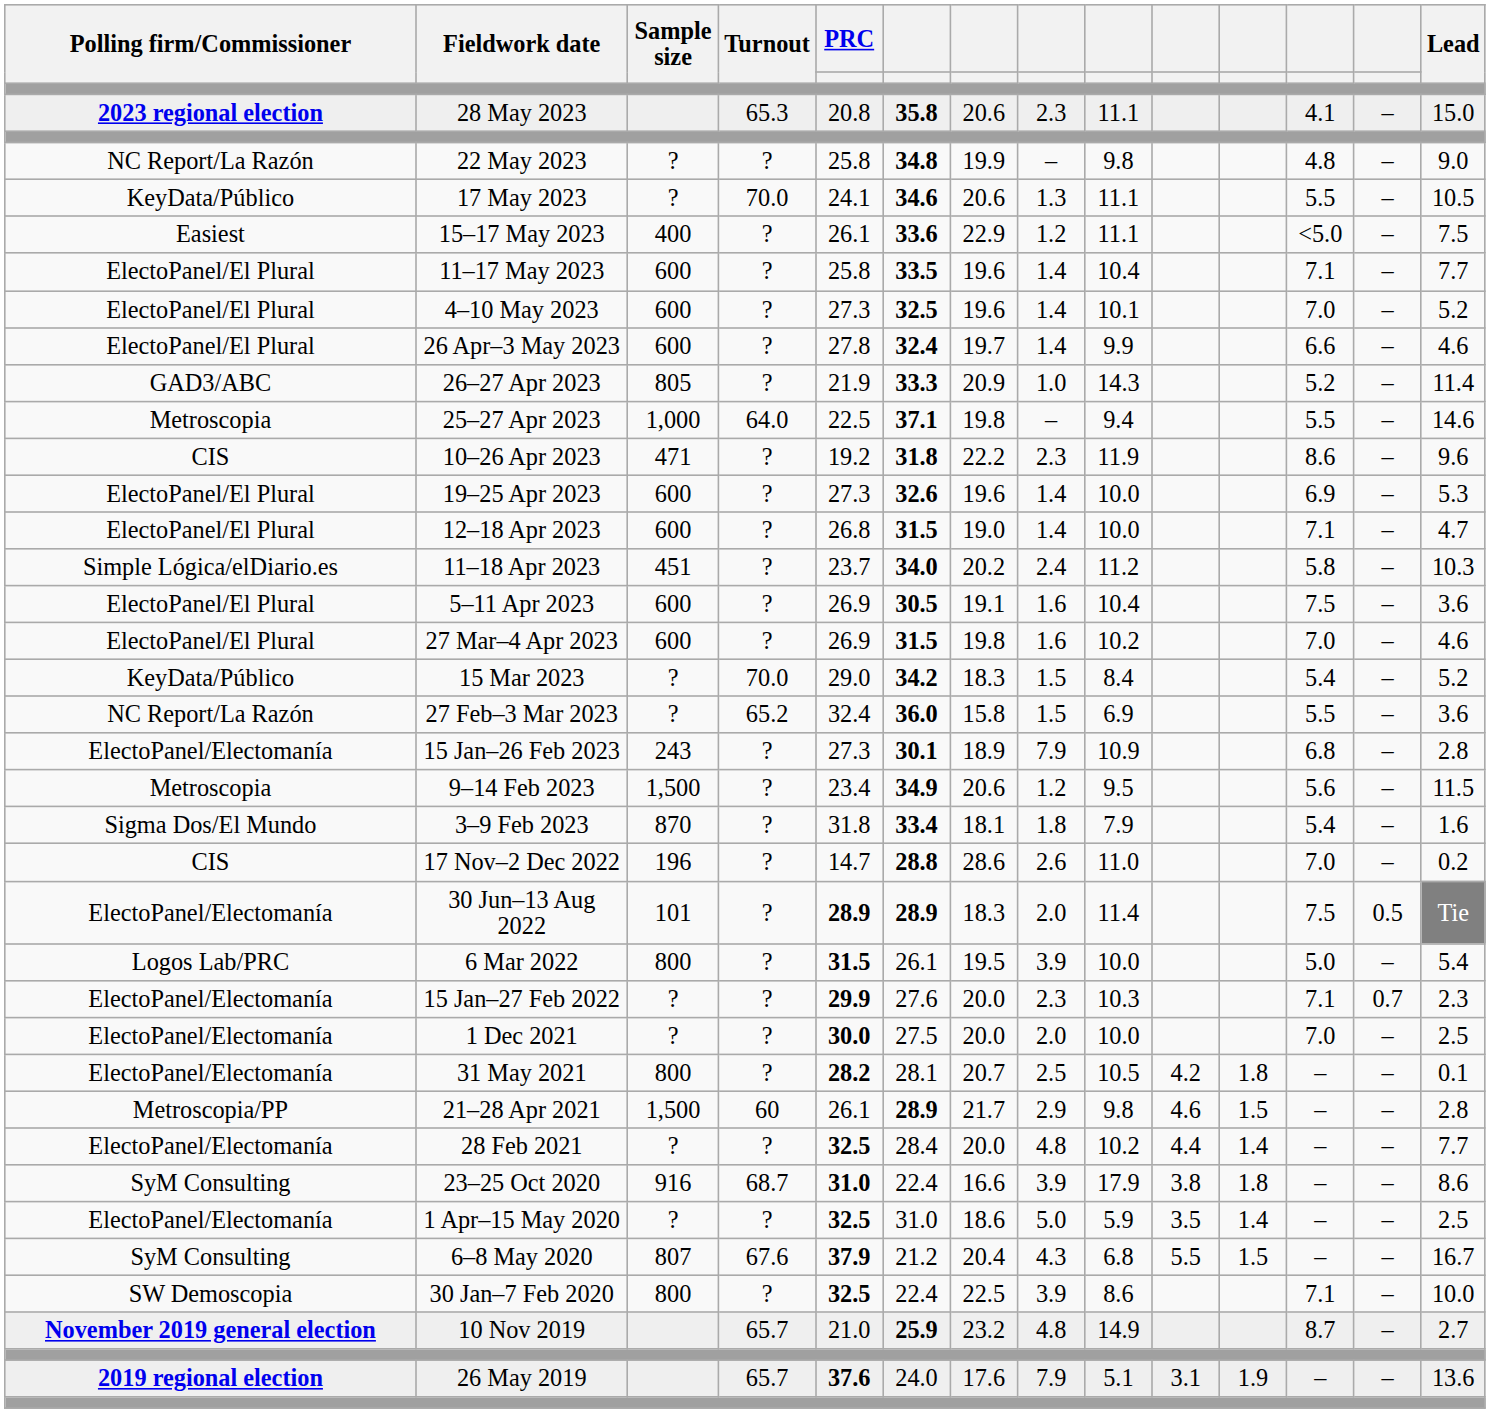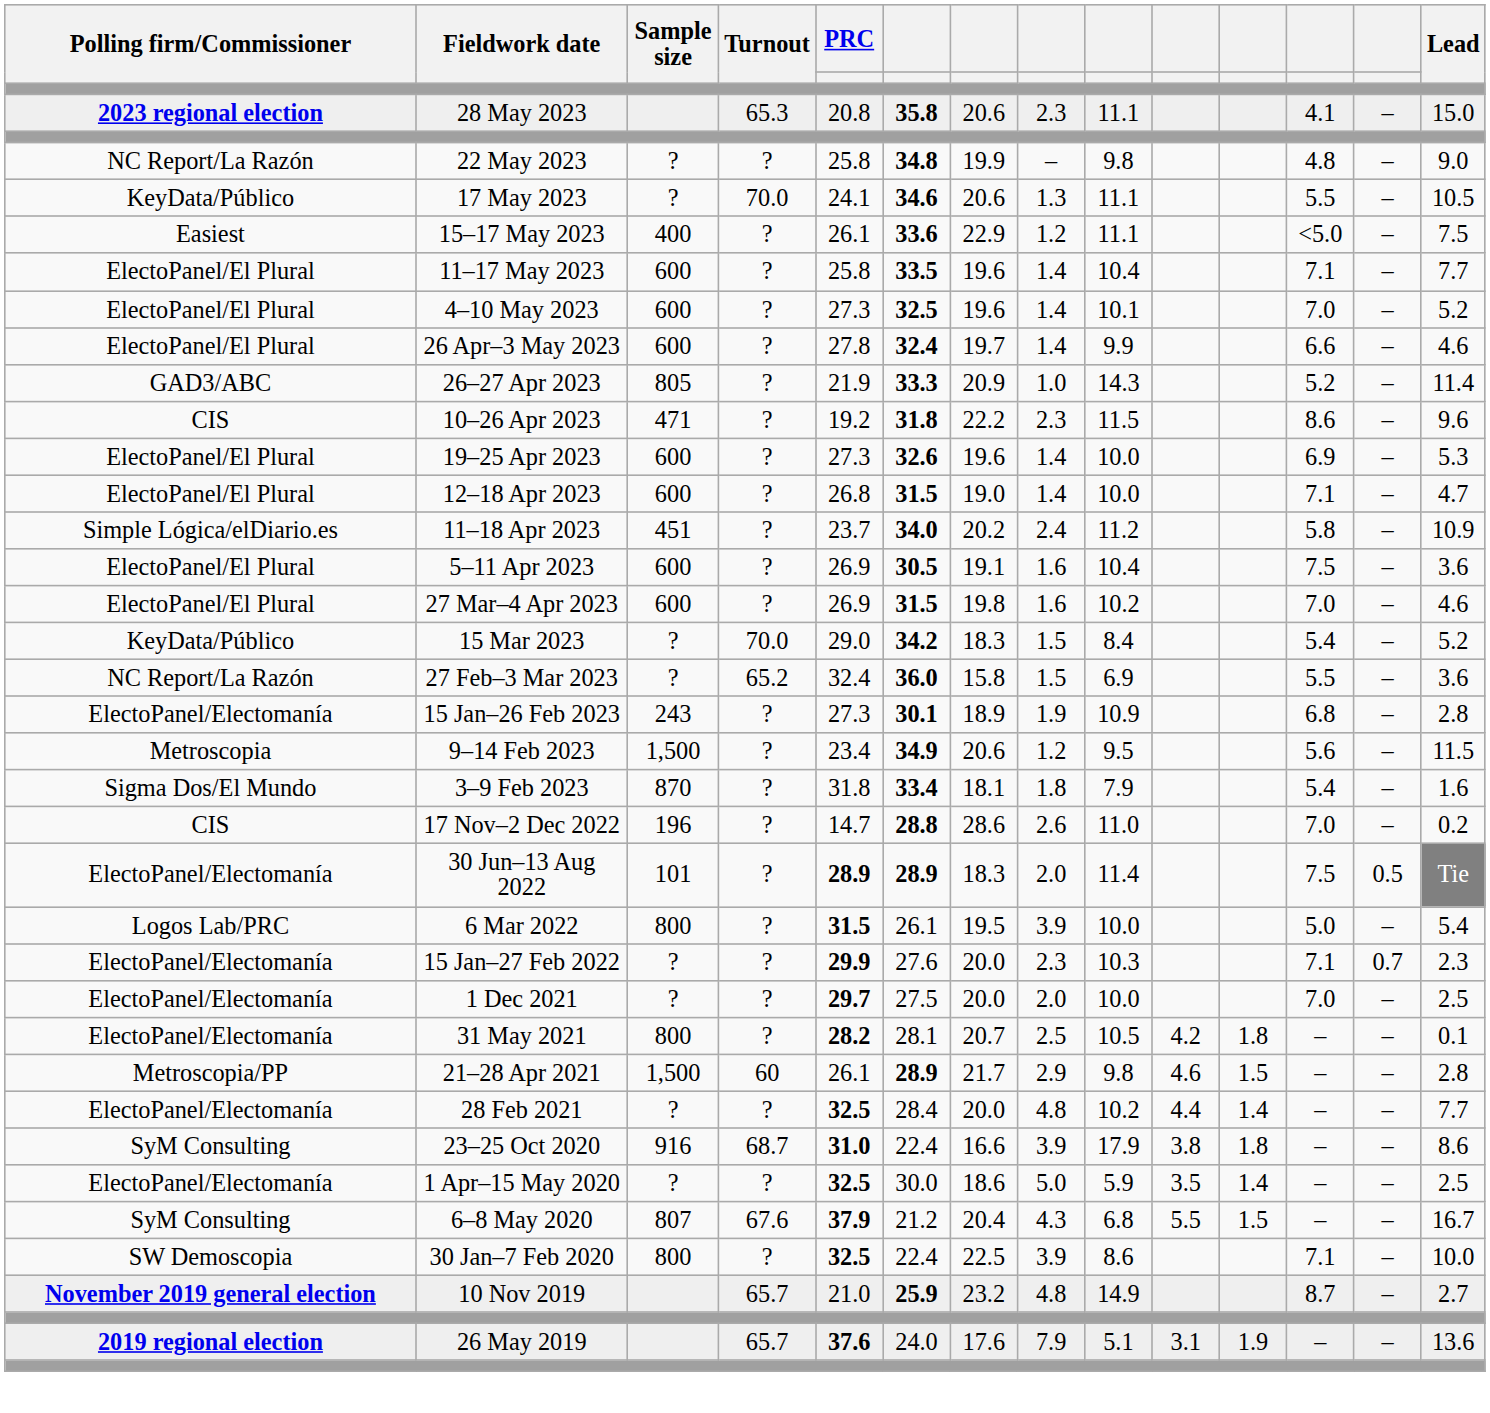- row: (210, 419)
(1118, 456) 11.9 -> (1118, 419) 11.5
(1453, 567) 10.3 -> (1453, 530) 10.9
(1051, 751) 7.9 -> (1051, 714) 1.9
(849, 1035) 30.0 -> (849, 998) 29.7
(916, 1219) 31.0 -> (916, 1183) 30.0
